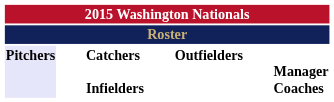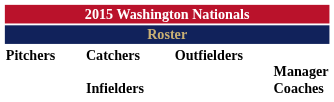(31, 55) lavender background -> (31, 55) no background
